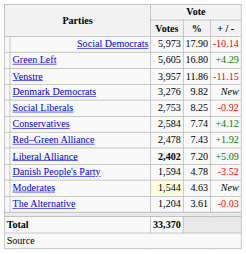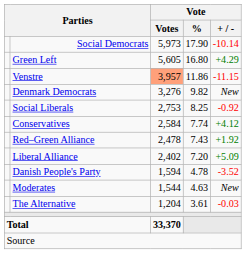(169, 76) no background -> (169, 76) lightsalmon background
(169, 156) bold -> (169, 156) normal
(169, 188) lightyellow background -> (169, 188) no background
